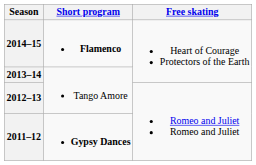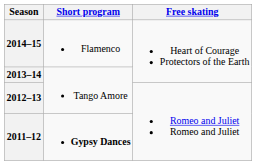(88, 49) bold -> (88, 49) normal
